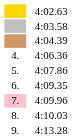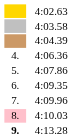(15, 101) pink background -> (15, 101) no background
(15, 116) no background -> (15, 116) pink background
(15, 130) normal -> (15, 131) bold
